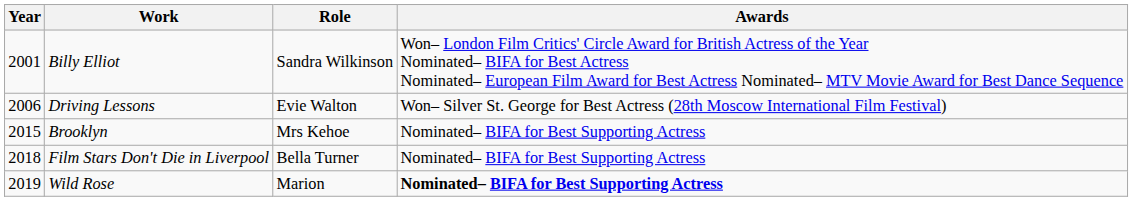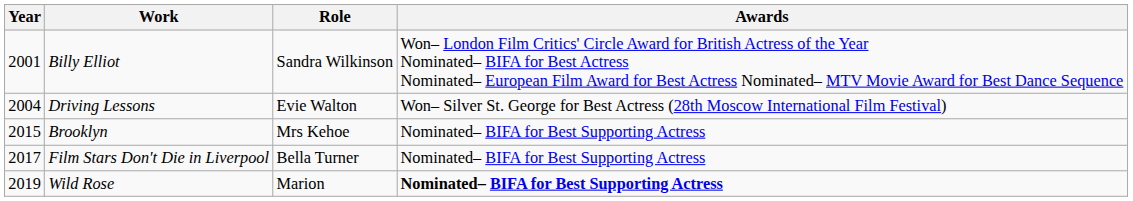(25, 105) 2006 -> (25, 105) 2004
(25, 157) 2018 -> (25, 157) 2017
